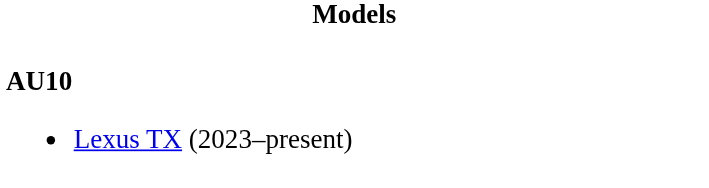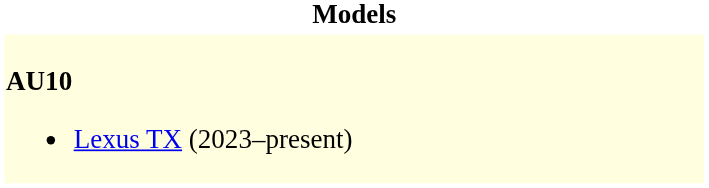(354, 111) no background -> (354, 111) lightyellow background
